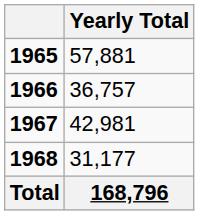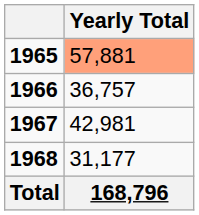(103, 55) no background -> (103, 55) lightsalmon background
